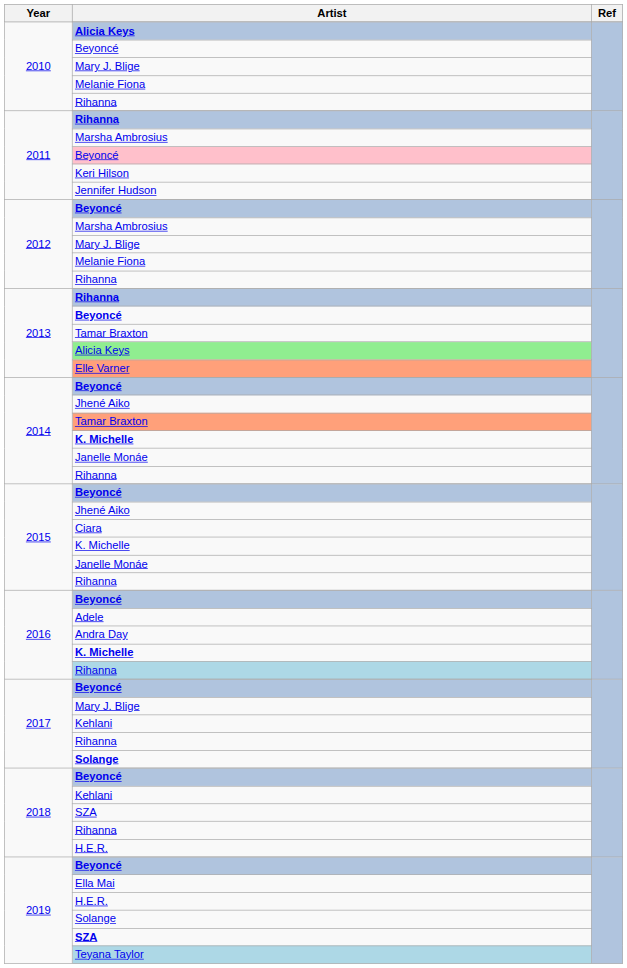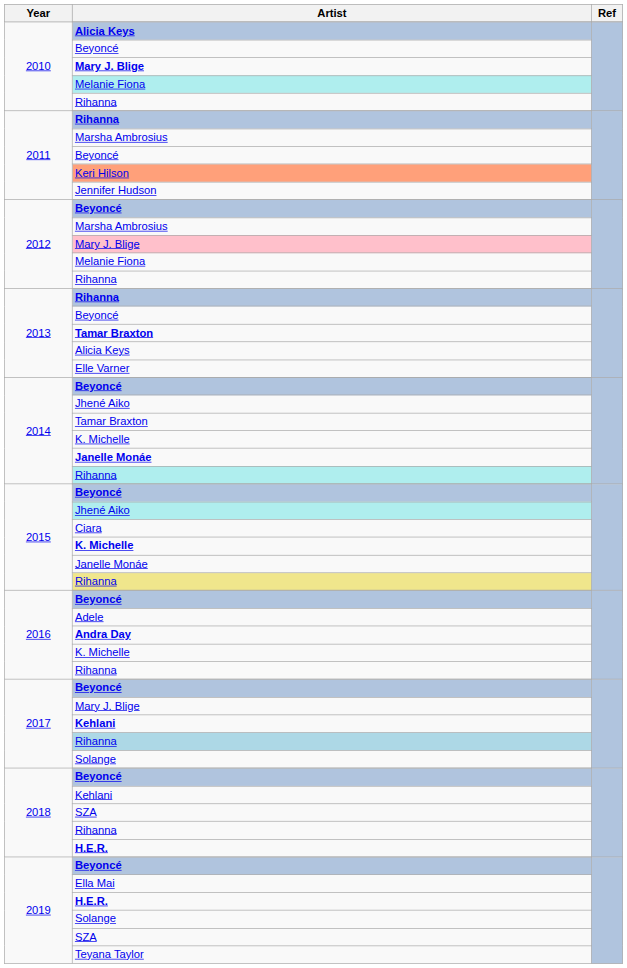(107, 66) normal -> (109, 66) bold
(110, 84) no background -> (110, 84) paleturquoise background
(97, 155) pink background -> (97, 155) no background
(102, 173) no background -> (102, 173) lightsalmon background
(107, 244) no background -> (107, 244) pink background
(98, 315) bold -> (97, 315) normal
(111, 333) normal -> (114, 333) bold
(102, 350) lightgreen background -> (102, 350) no background
(102, 368) lightsalmon background -> (102, 368) no background
(111, 421) lightsalmon background -> (111, 421) no background
(104, 439) bold -> (102, 439) normal
(111, 457) normal -> (113, 457) bold
(96, 475) no background -> (96, 475) paleturquoise background
(102, 510) no background -> (102, 510) paleturquoise background
(102, 546) normal -> (104, 546) bold
(96, 581) no background -> (96, 581) khaki background
(101, 635) normal -> (103, 635) bold
(104, 652) bold -> (102, 652) normal
(96, 670) lightblue background -> (96, 670) no background
(94, 723) normal -> (95, 723) bold
(96, 741) no background -> (96, 741) lightblue background
(97, 759) bold -> (95, 759) normal
(91, 848) normal -> (91, 848) bold
(91, 901) normal -> (91, 901) bold
(86, 937) bold -> (86, 937) normal
(109, 954) lightblue background -> (109, 954) no background
